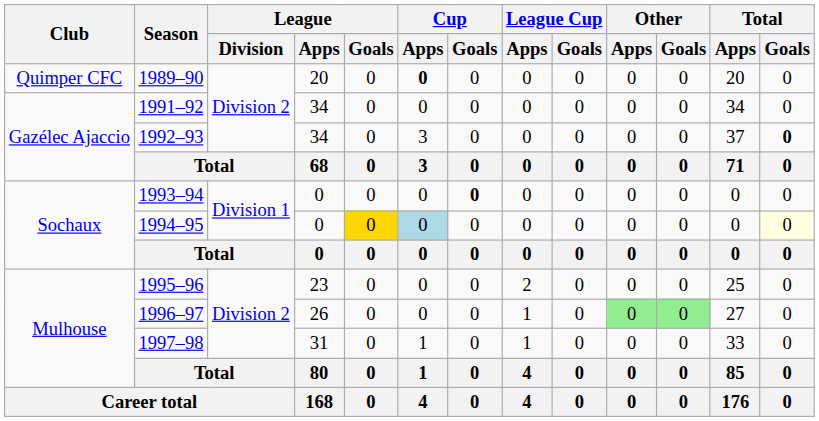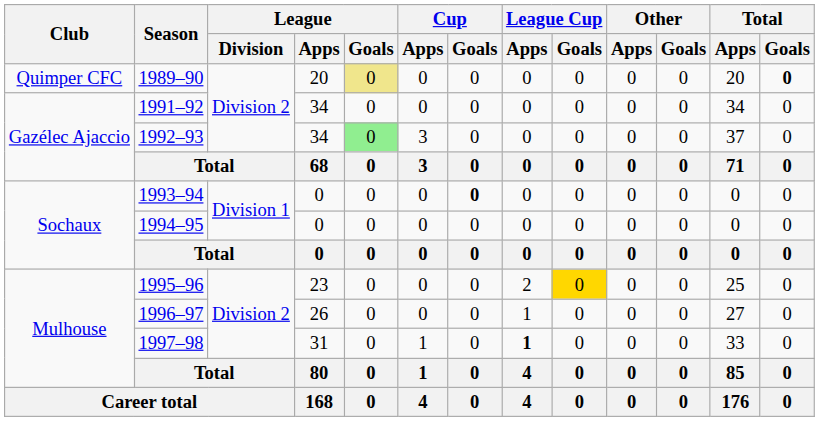(371, 78) no background -> (371, 78) khaki background
(423, 78) bold -> (423, 78) normal
(787, 78) normal -> (787, 78) bold
(371, 136) no background -> (371, 136) lightgreen background
(787, 136) bold -> (787, 136) normal
(371, 225) gold background -> (371, 225) no background
(423, 225) lightblue background -> (423, 225) no background
(787, 225) lightyellow background -> (787, 225) no background
(579, 284) no background -> (579, 284) gold background
(632, 313) lightgreen background -> (632, 313) no background
(683, 313) lightgreen background -> (683, 313) no background
(527, 343) normal -> (527, 343) bold
